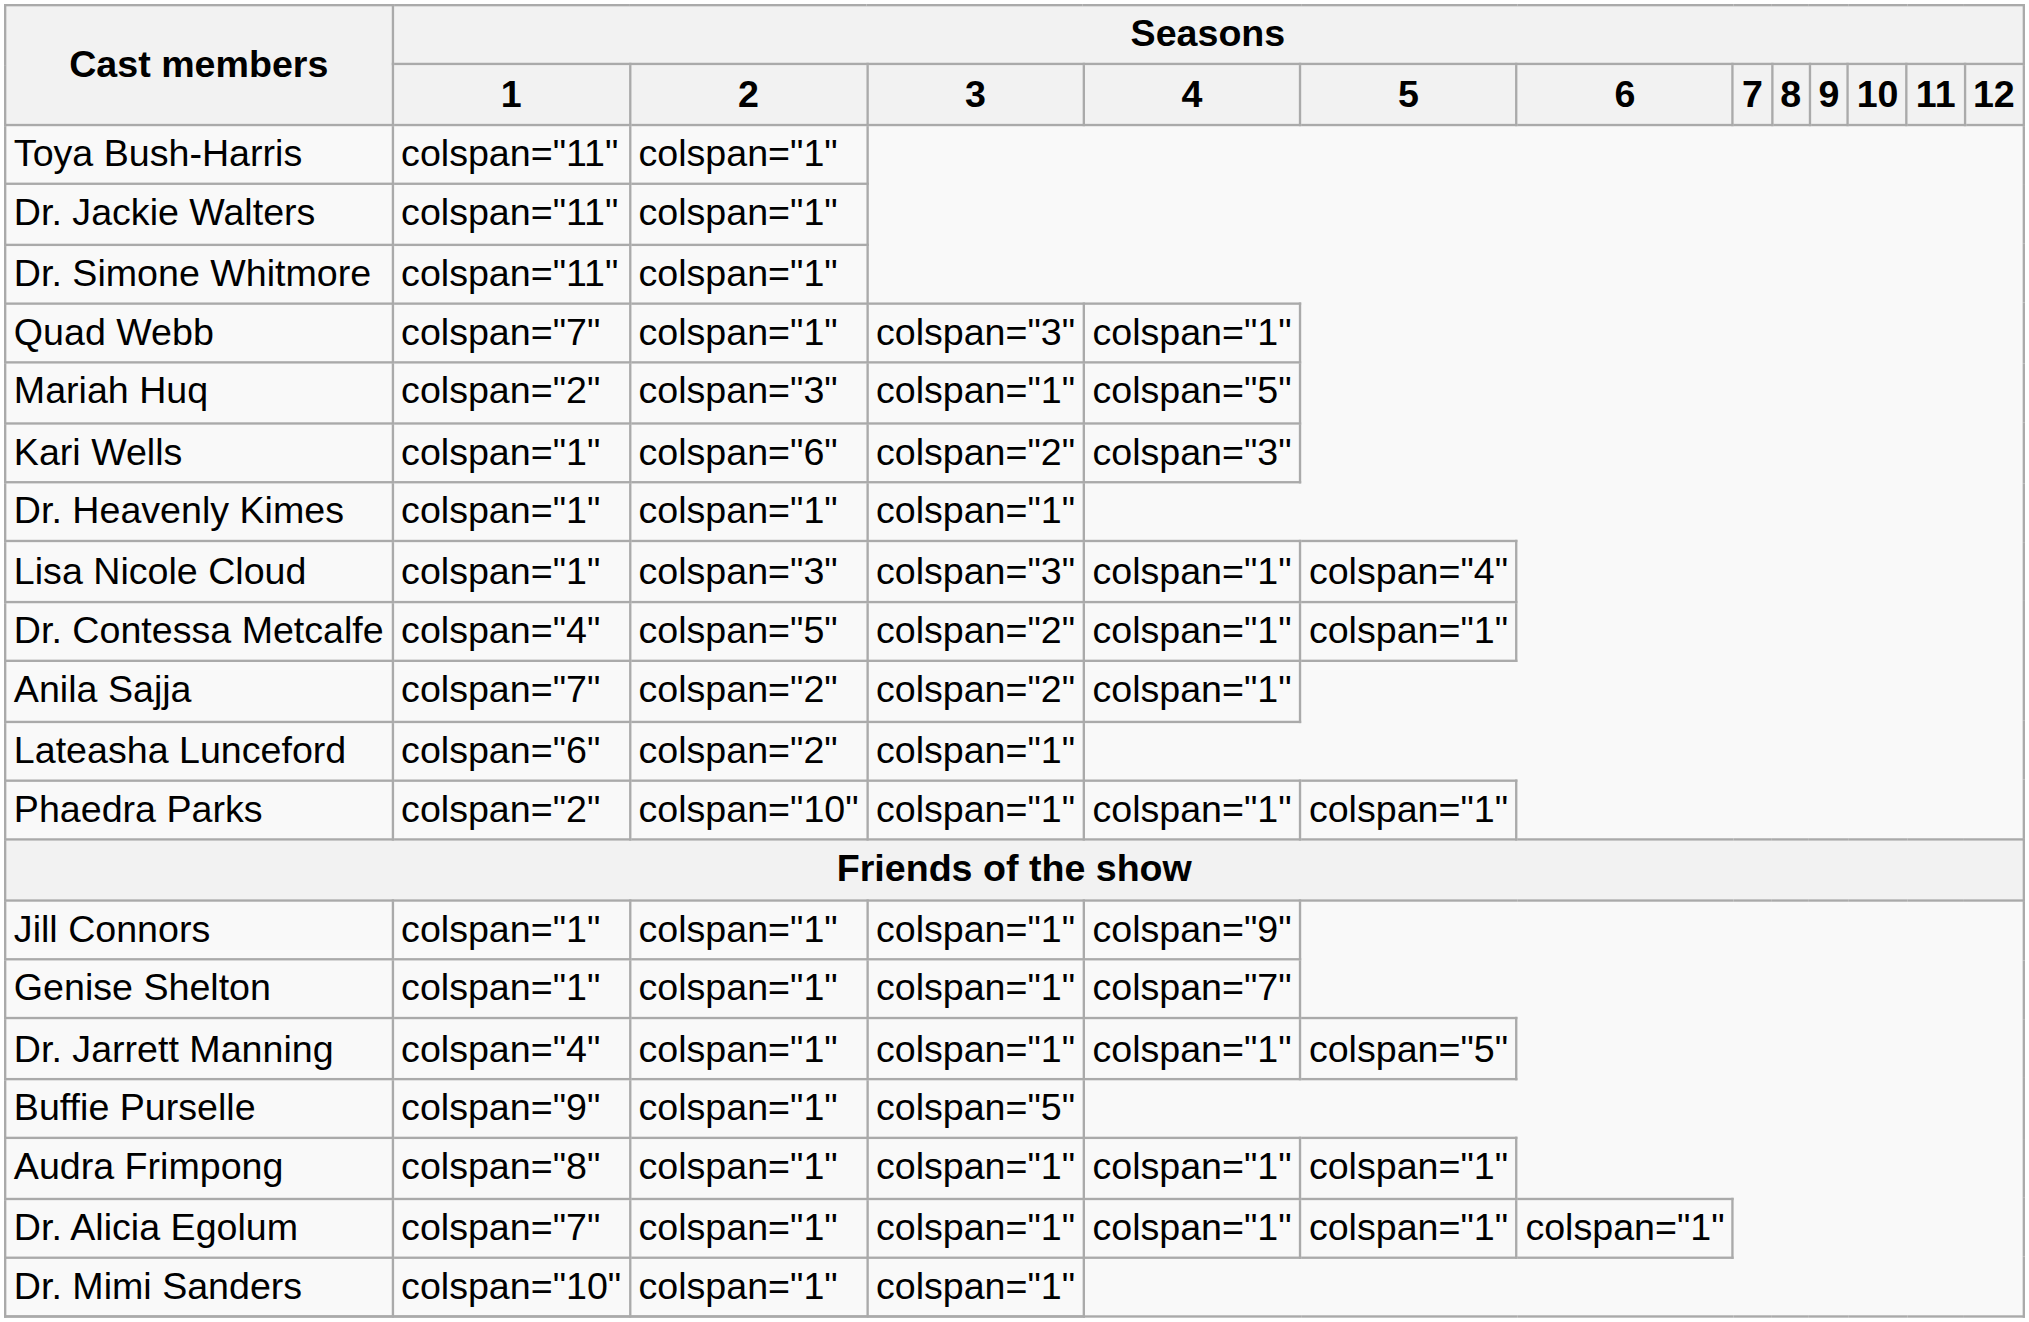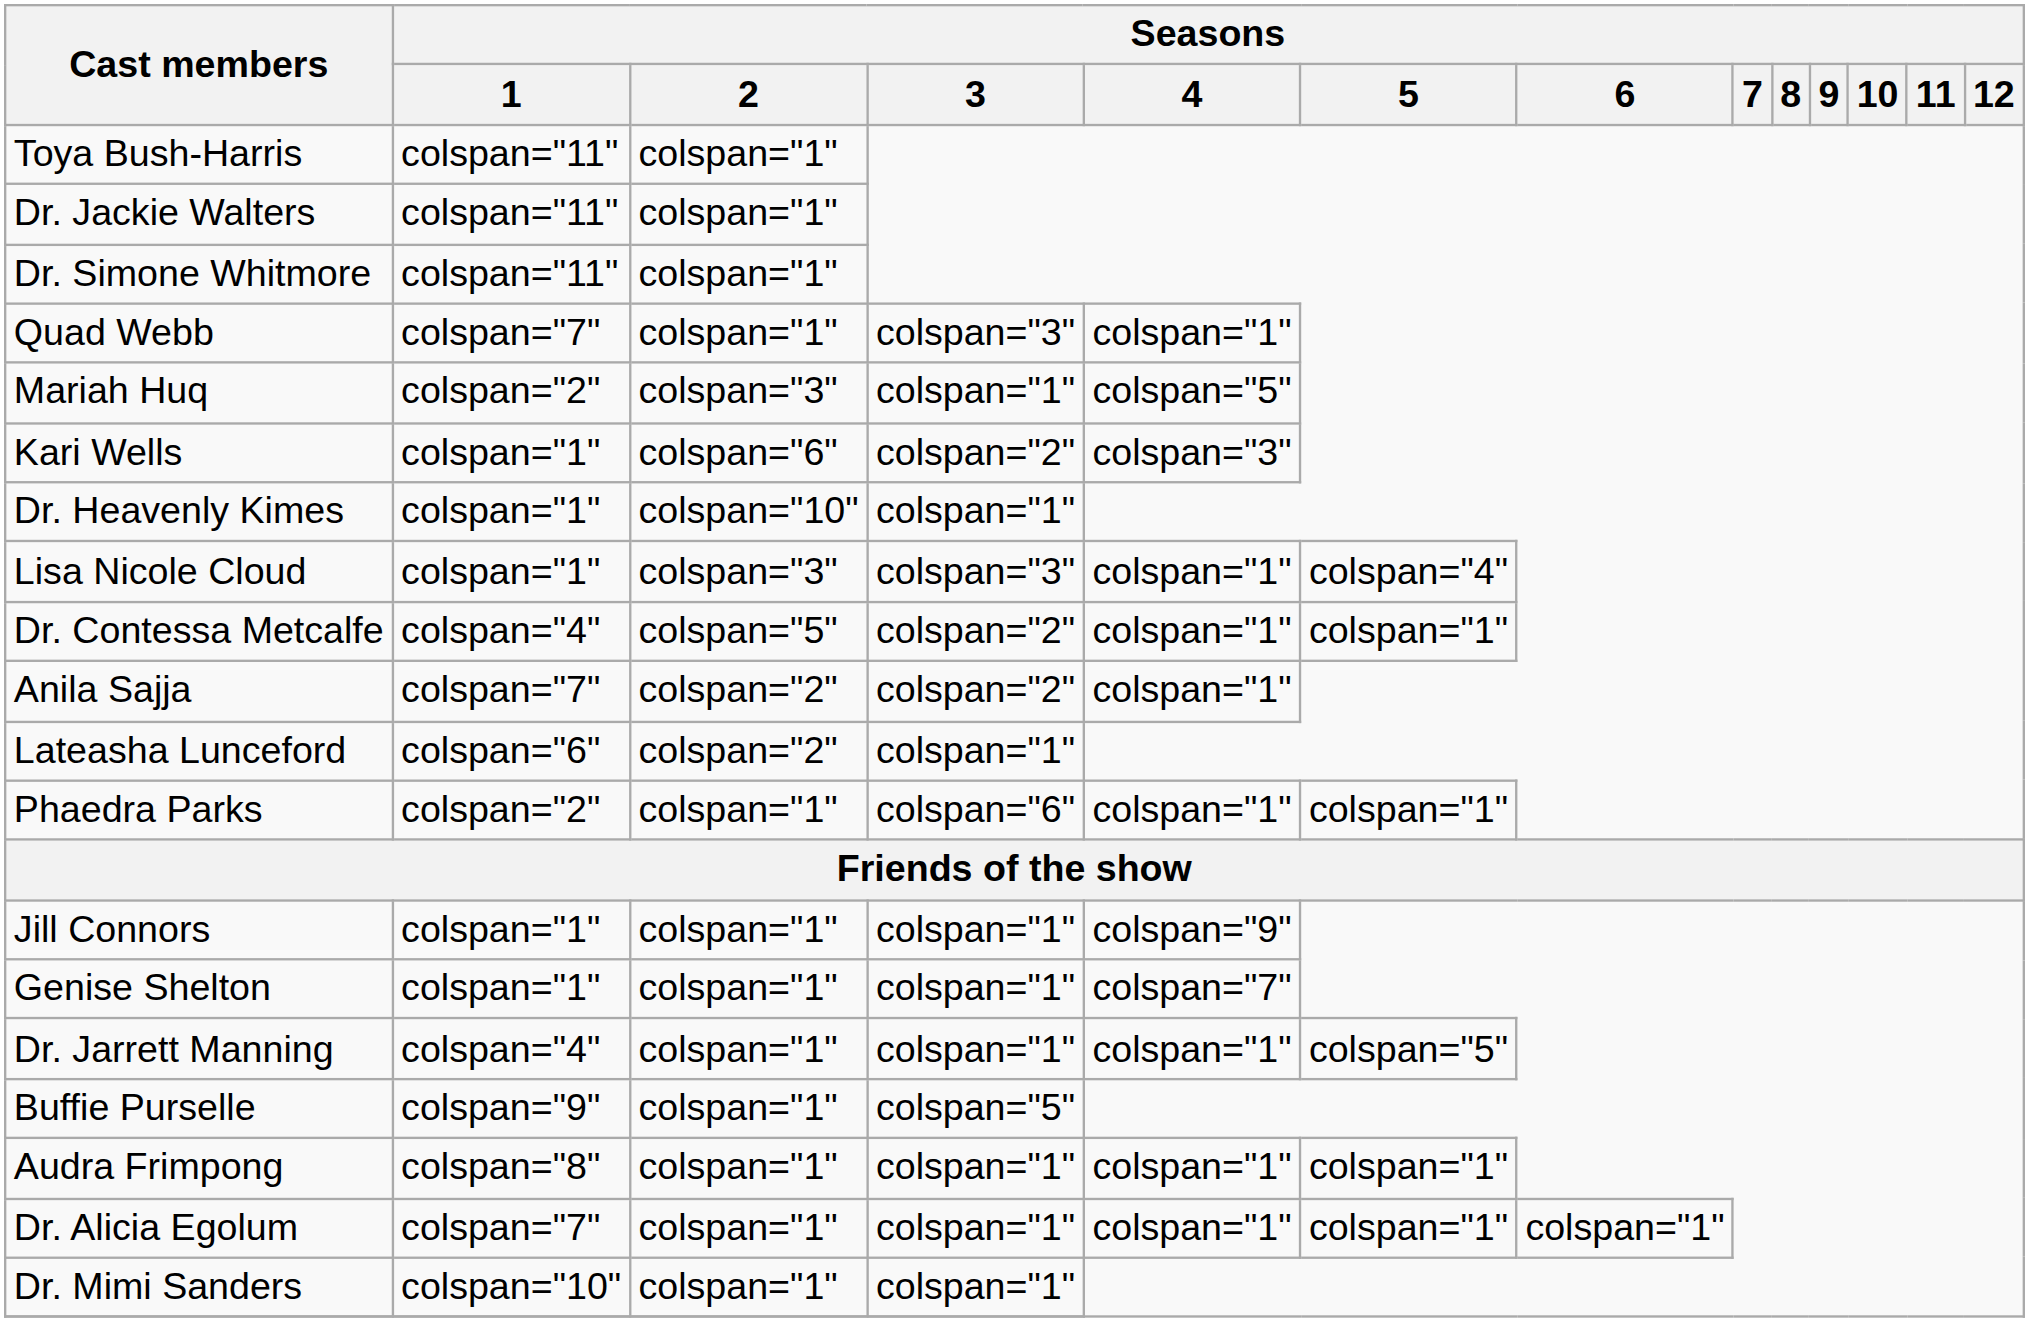(738, 511) colspan="1" -> (749, 511) colspan="10"
(749, 809) colspan="10" -> (738, 809) colspan="1"
(976, 809) colspan="1" -> (976, 809) colspan="6"
